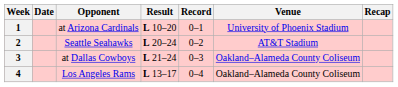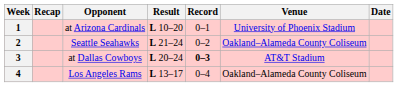columns swapped: (44, 12) <-> (378, 12)
(160, 43) L 20–24 -> (166, 43) L 21–24
(288, 43) AT&T Stadium -> (294, 43) Oakland–Alameda County Coliseum
(160, 58) L 21–24 -> (166, 58) L 20–24
(196, 58) normal -> (203, 58) bold
(288, 58) Oakland–Alameda County Coliseum -> (294, 58) AT&T Stadium
